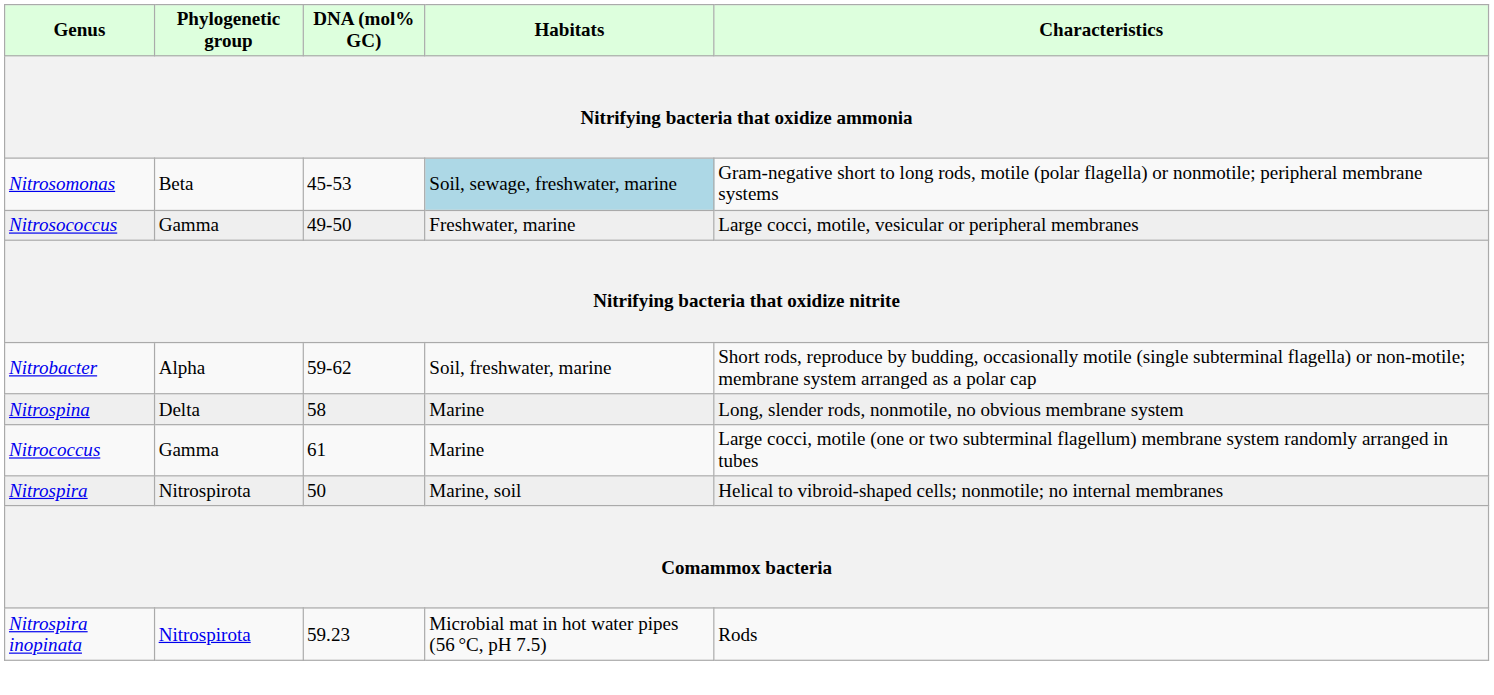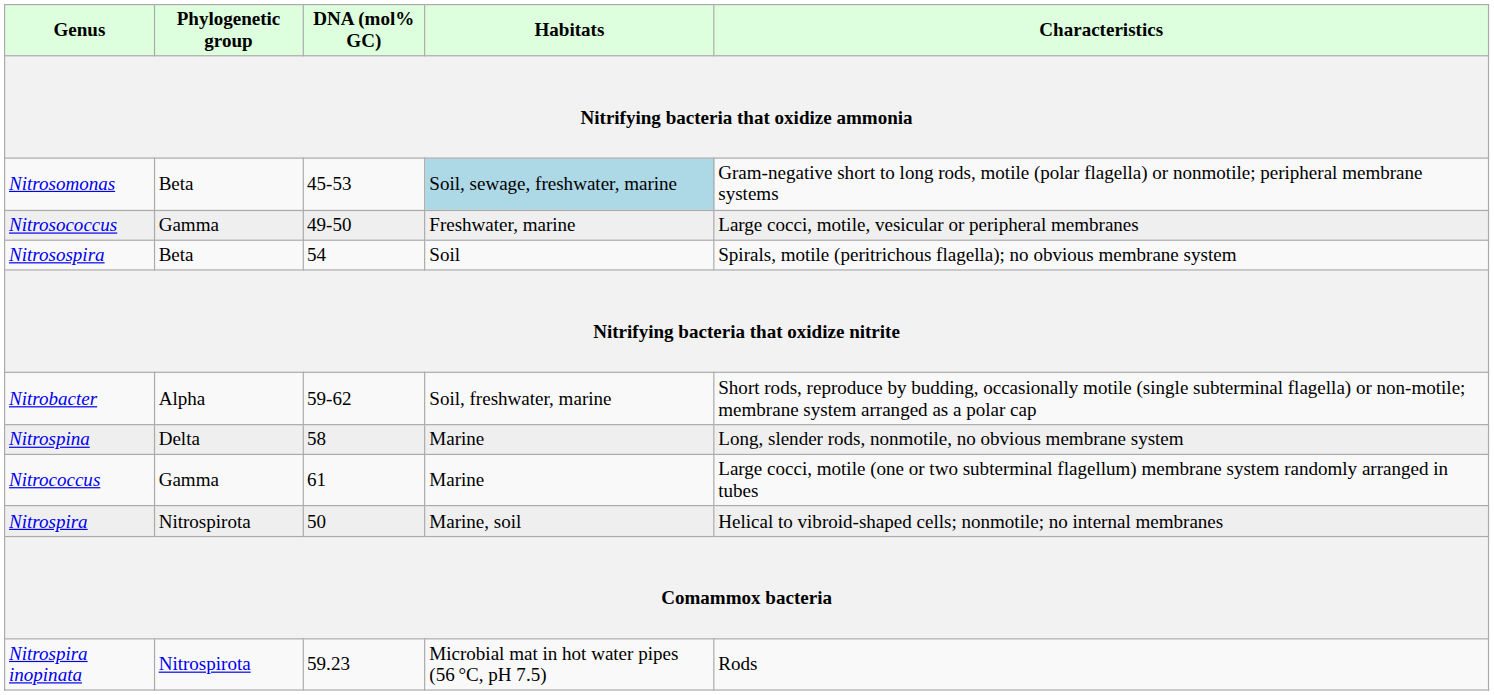+ row: (57, 255)
